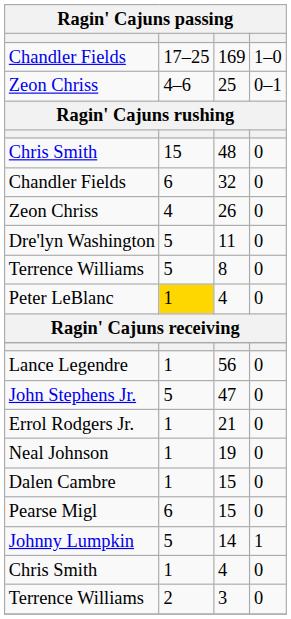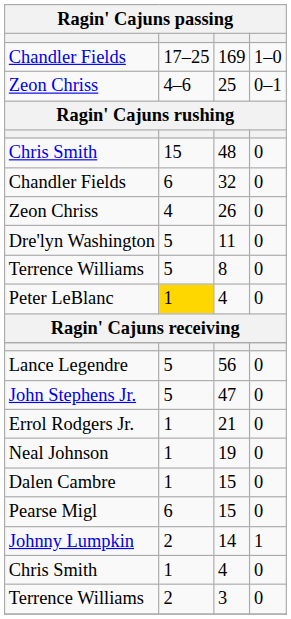(168, 365) 1 -> (168, 365) 5
(168, 540) 5 -> (168, 540) 2
